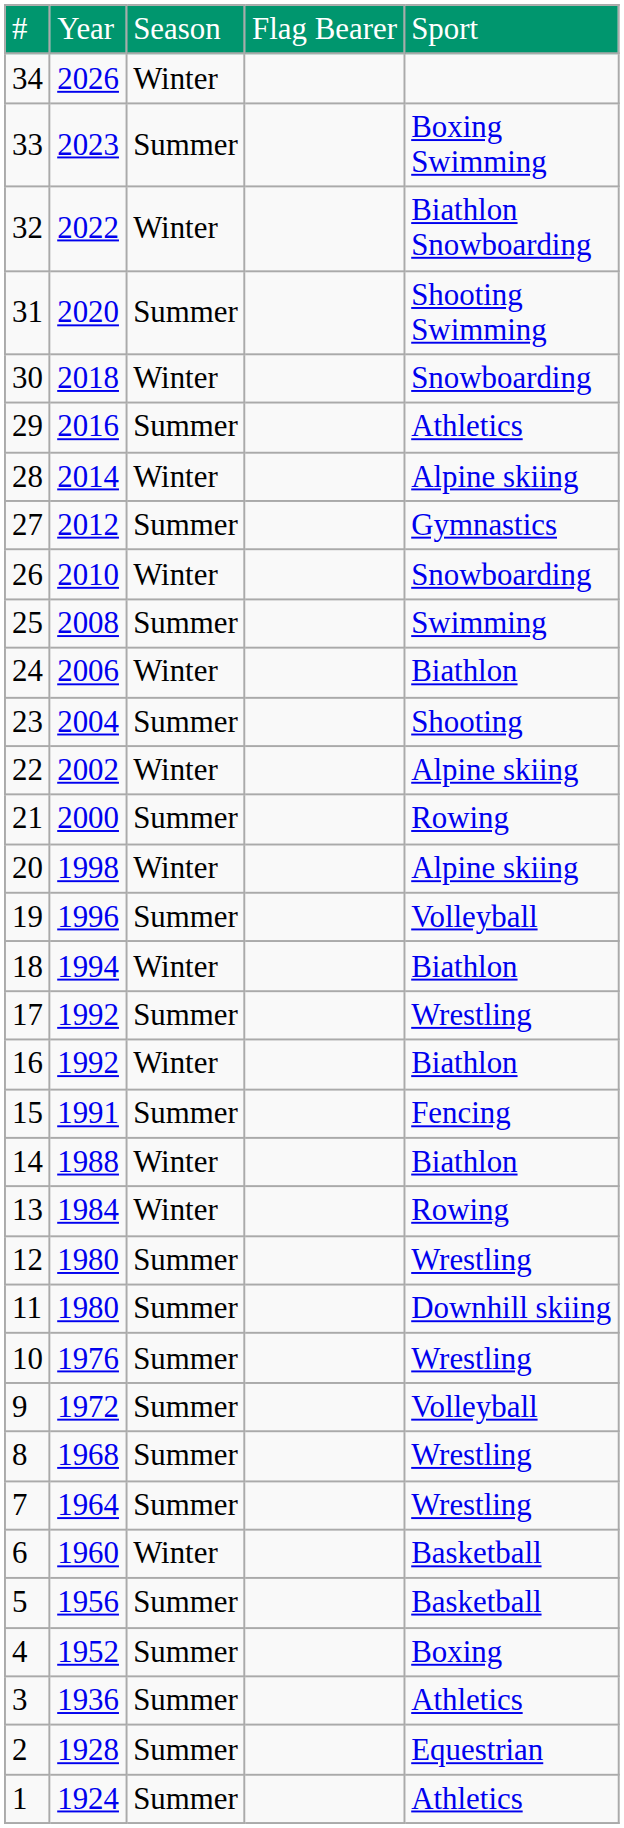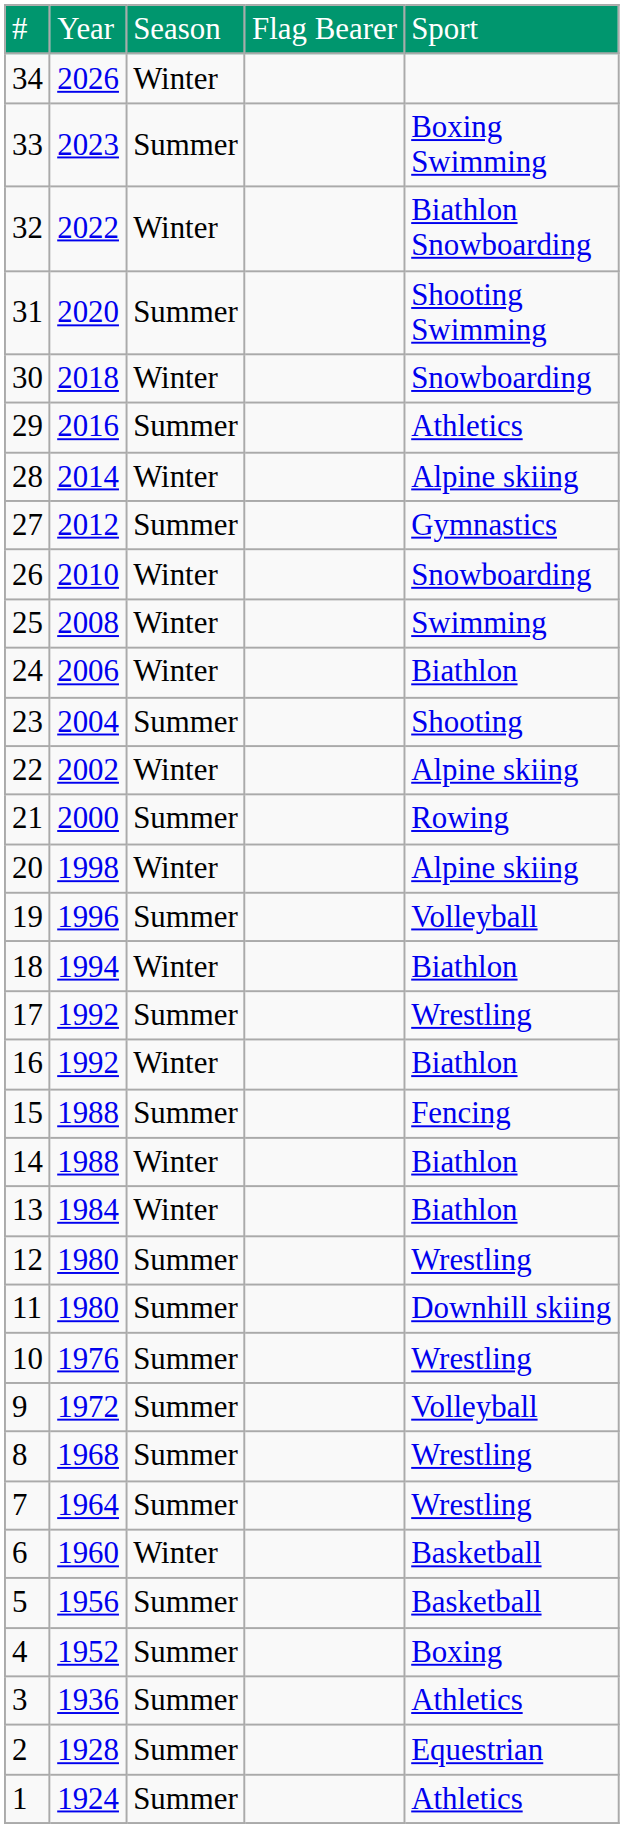(186, 622) Summer -> (175, 622) Winter
(88, 1112) 1991 -> (88, 1112) 1988
(460, 1210) Rowing -> (464, 1210) Biathlon
